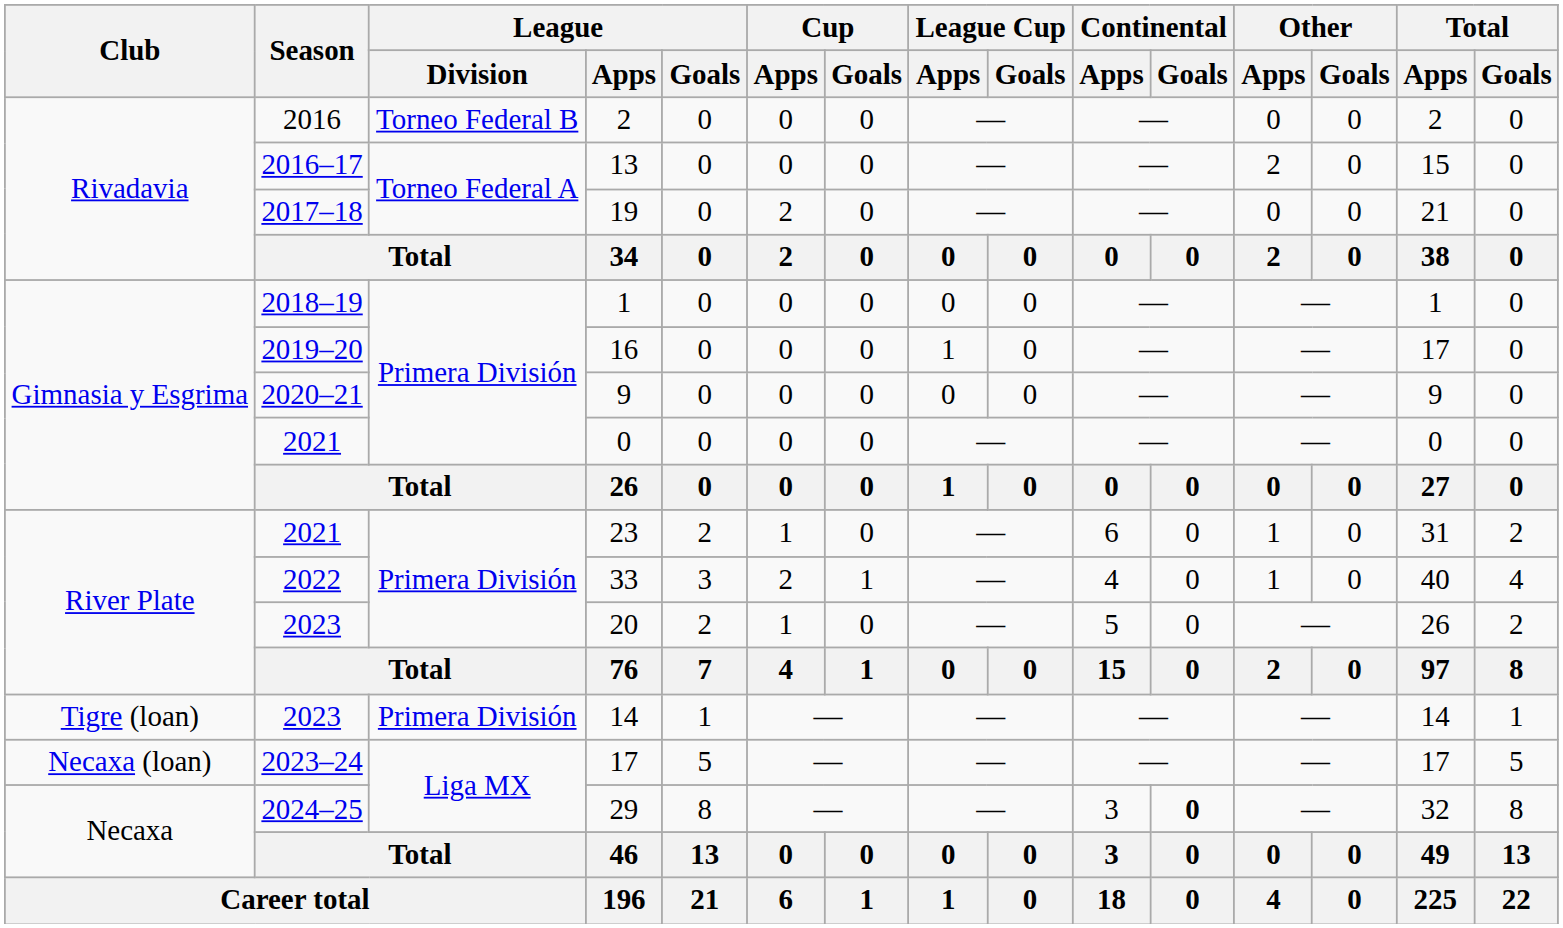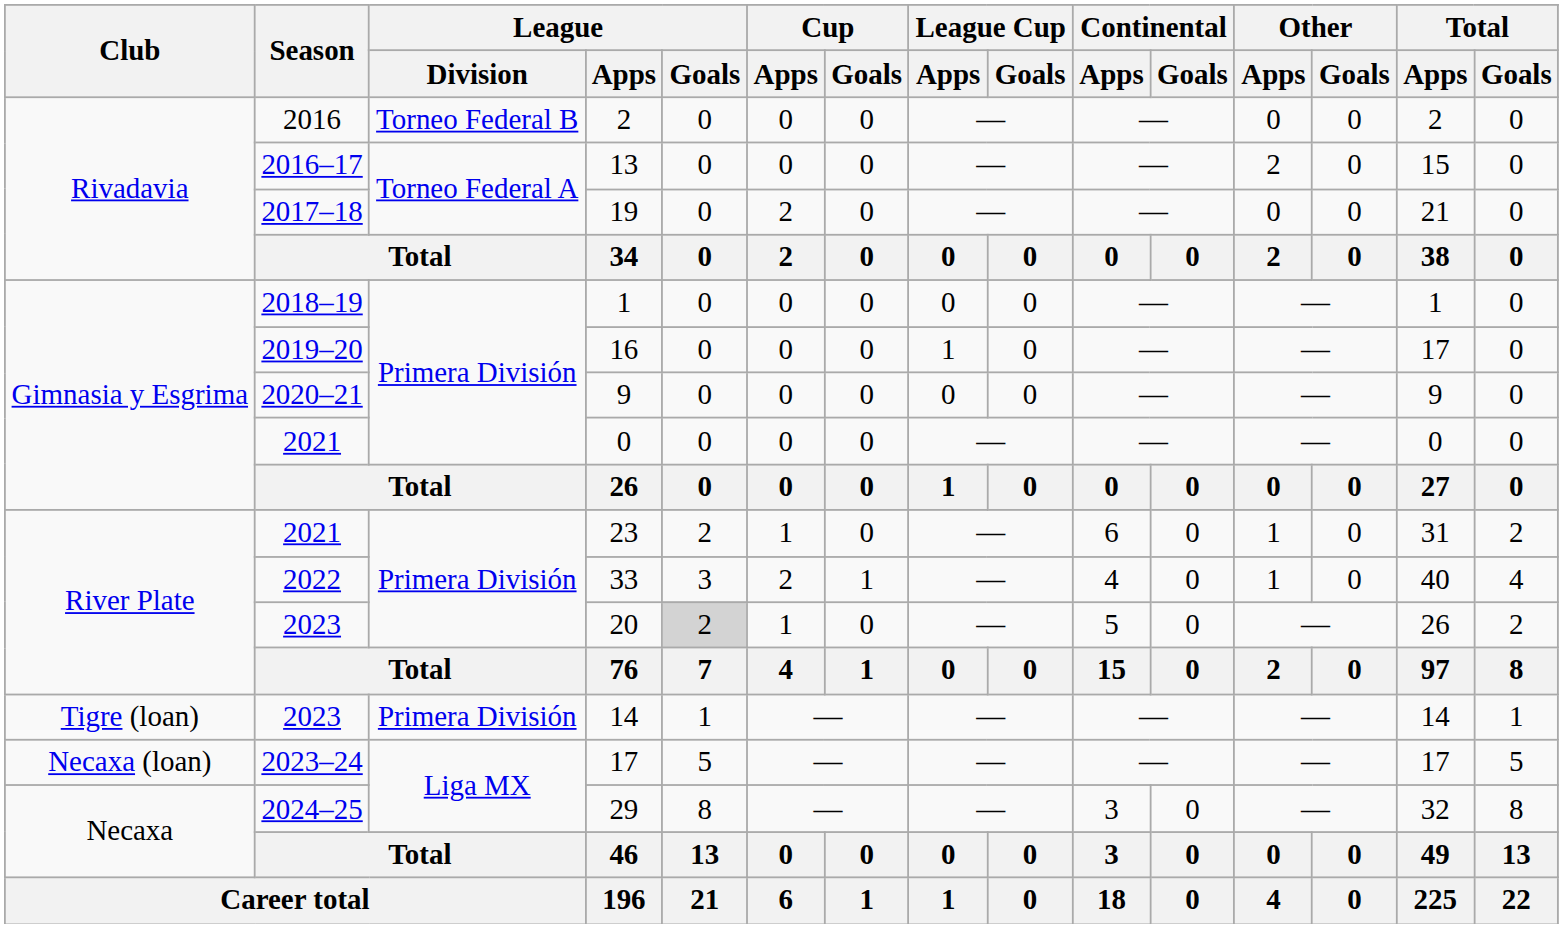(705, 624) no background -> (705, 624) lightgrey background
(1192, 808) bold -> (1192, 808) normal
